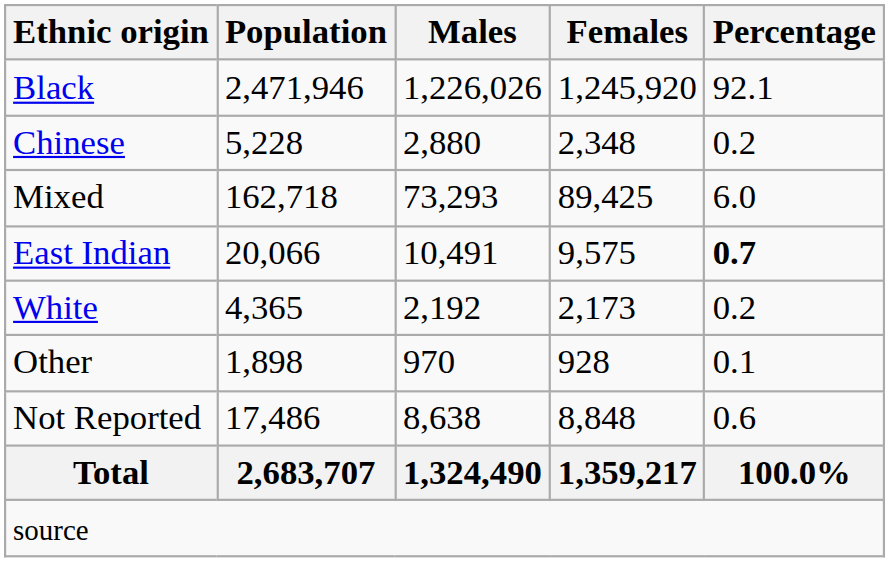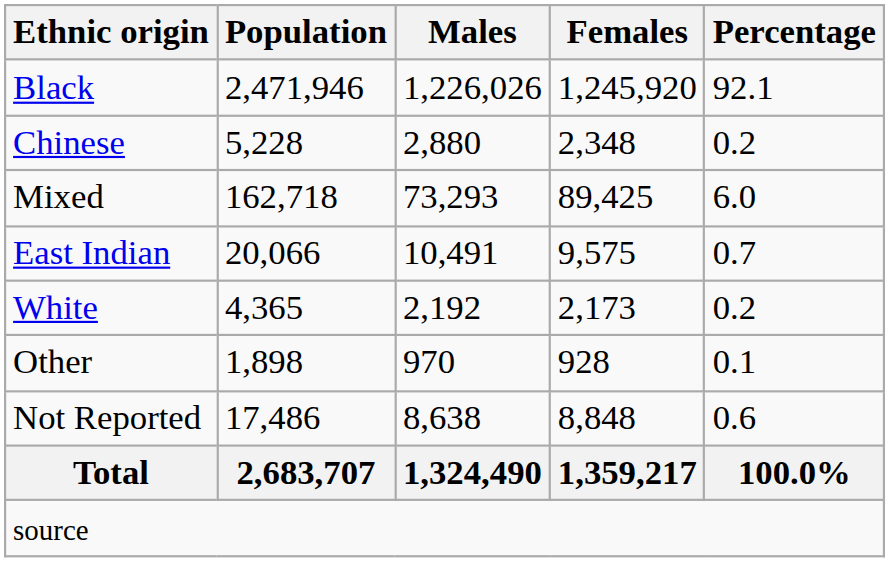(734, 252) bold -> (734, 252) normal
